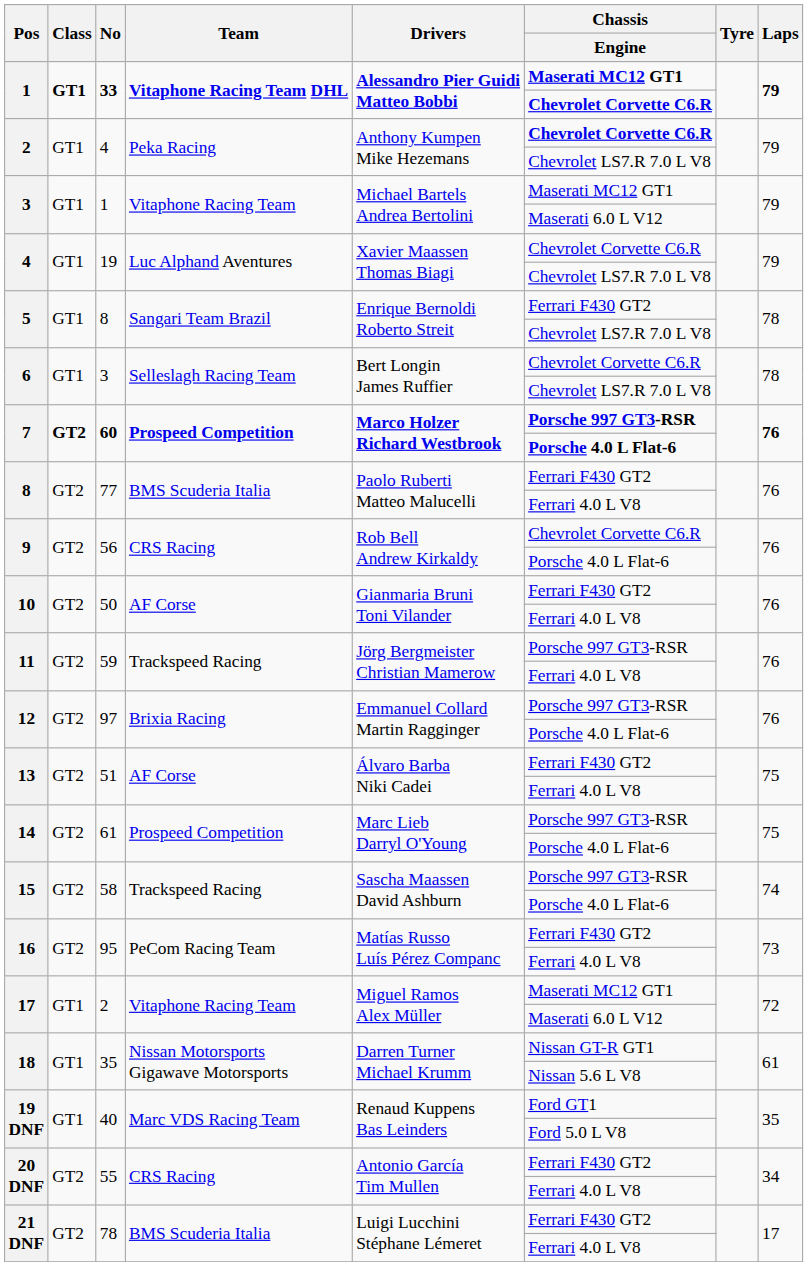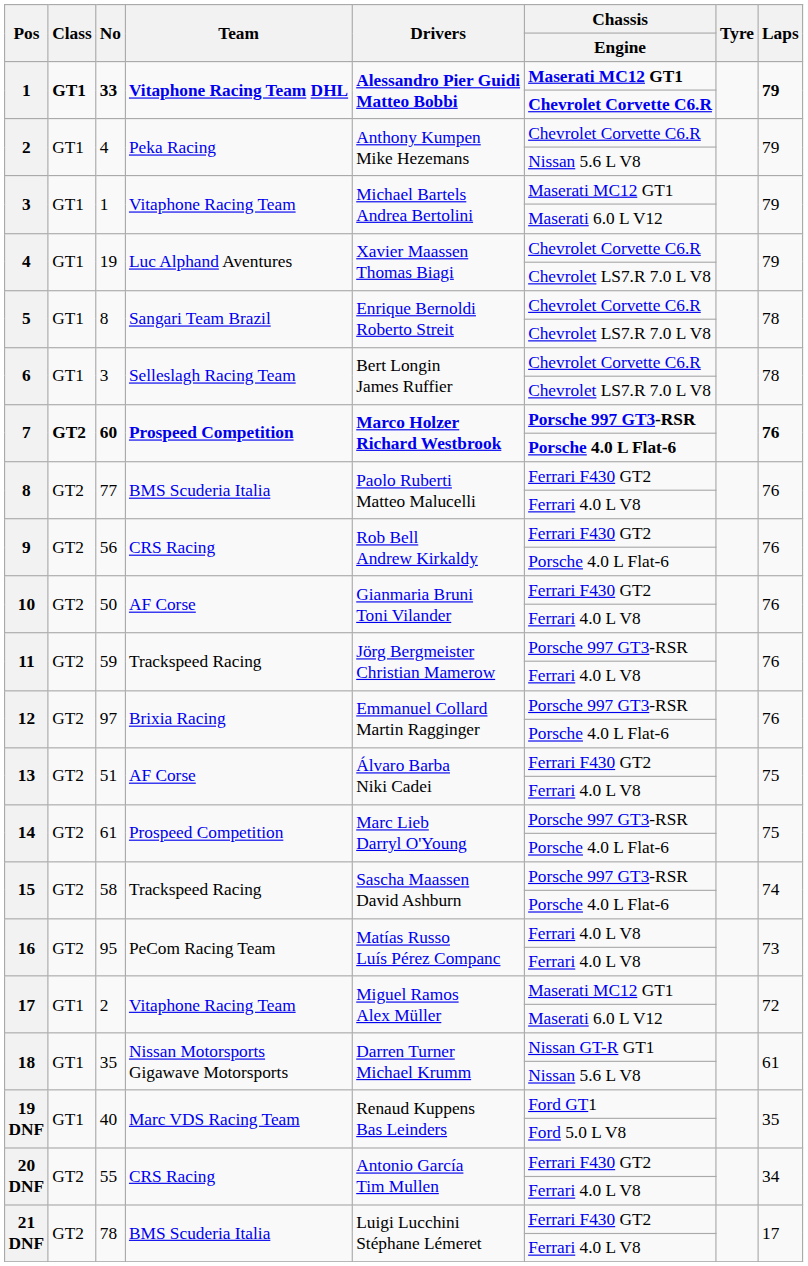(620, 133) bold -> (614, 133) normal
(620, 161) Chevrolet LS7.R 7.0 L V8 -> (584, 161) Nissan 5.6 L V8
(590, 304) Ferrari F430 GT2 -> (614, 304) Chevrolet Corvette C6.R
(614, 533) Chevrolet Corvette C6.R -> (590, 533) Ferrari F430 GT2
(590, 933) Ferrari F430 GT2 -> (584, 933) Ferrari 4.0 L V8
